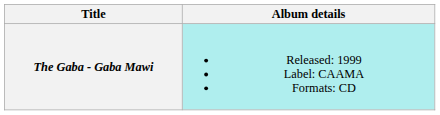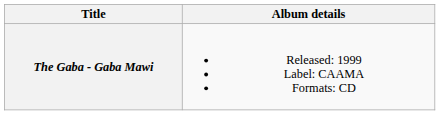(309, 74) paleturquoise background -> (309, 74) no background
